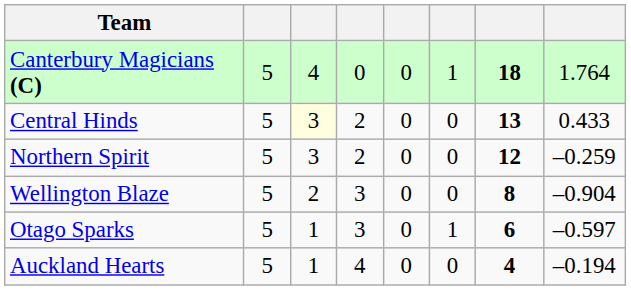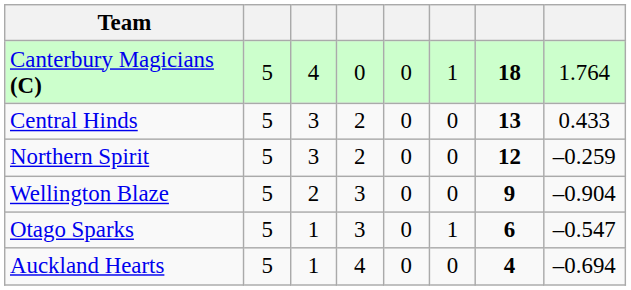(314, 120) lightyellow background -> (314, 120) no background
(509, 193) 8 -> (509, 193) 9
(584, 229) –0.597 -> (584, 229) –0.547
(584, 266) –0.194 -> (584, 266) –0.694
